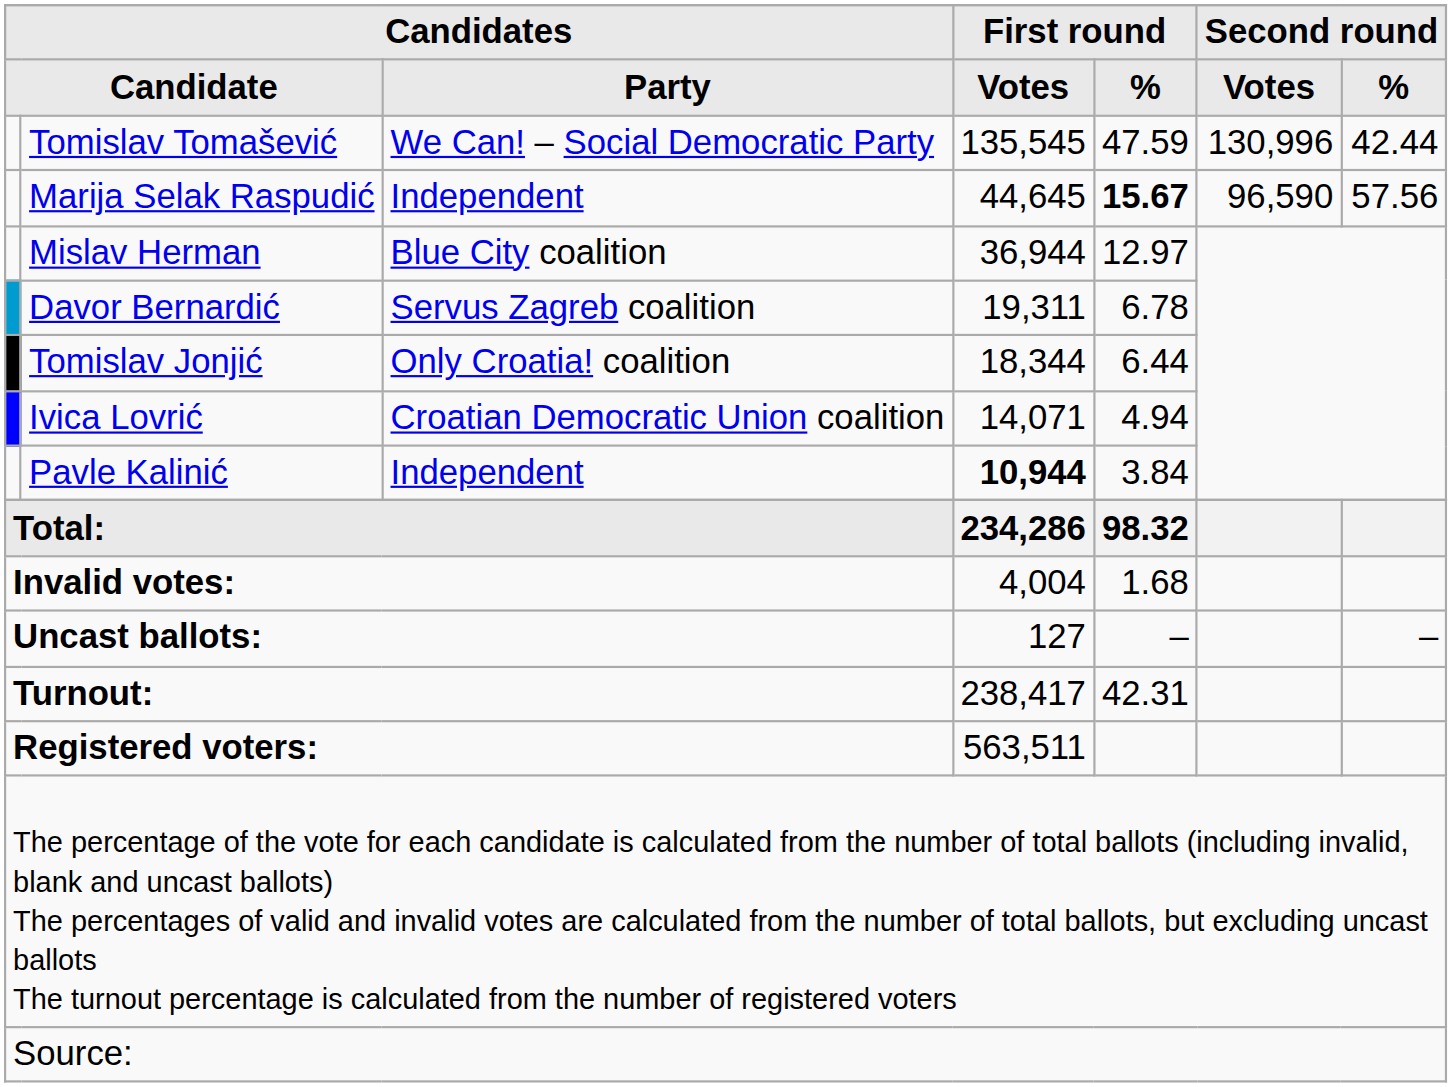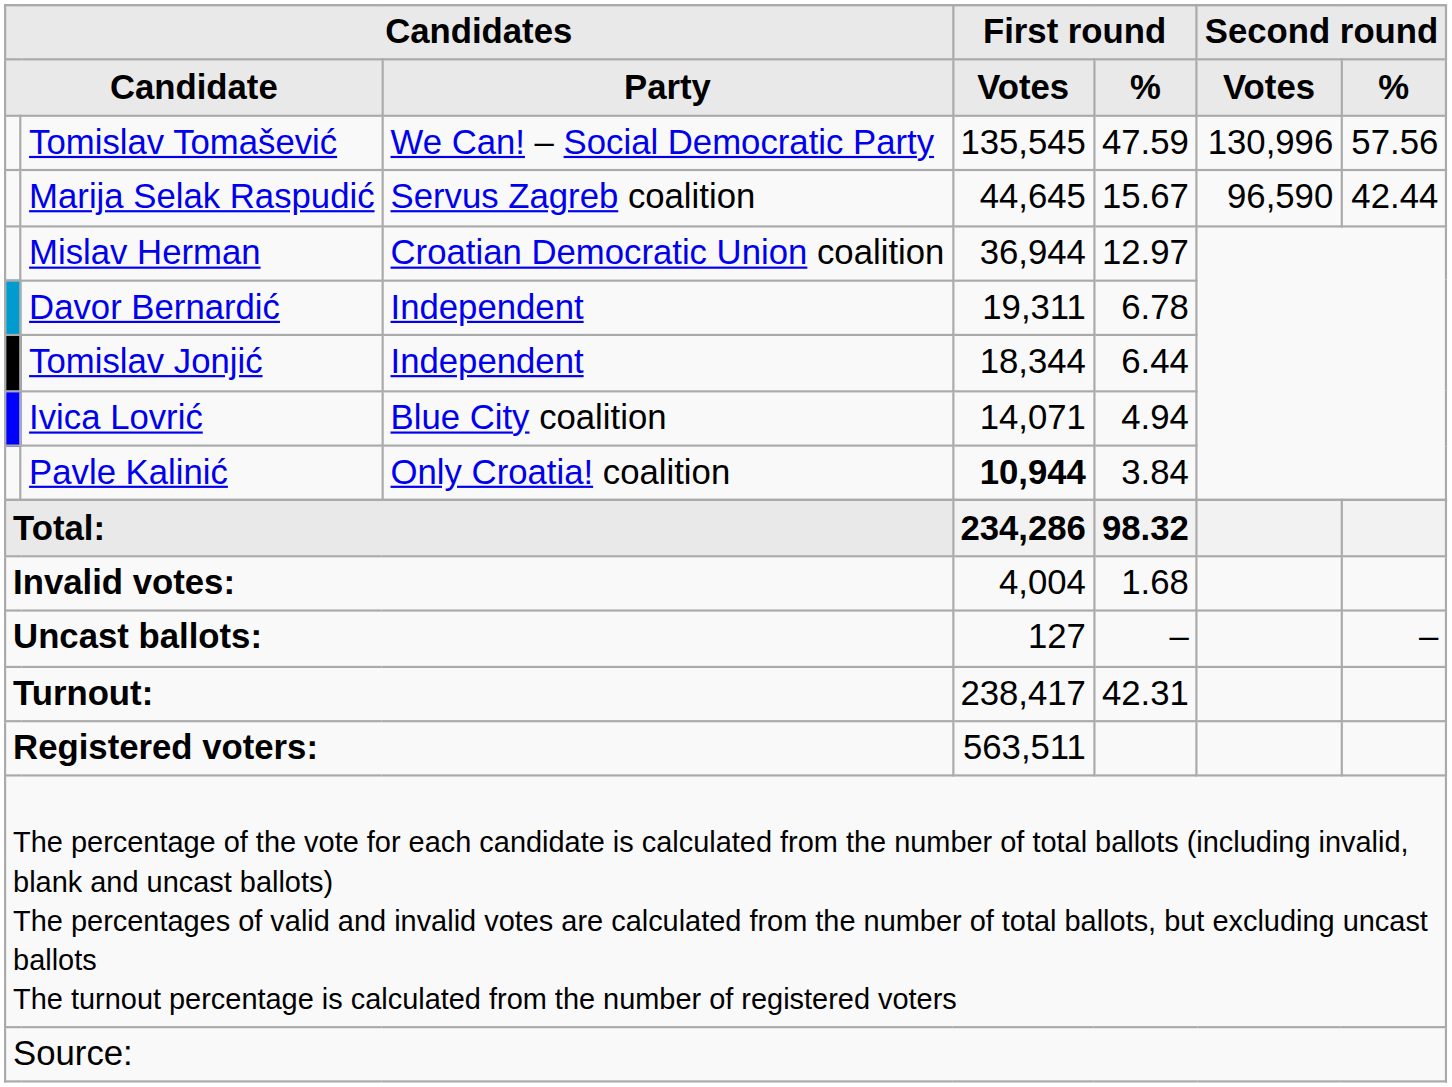(1395, 142) 42.44 -> (1395, 142) 57.56
(487, 197) Independent -> (573, 197) Servus Zagreb coalition
(1145, 197) bold -> (1145, 197) normal
(1395, 197) 57.56 -> (1395, 197) 42.44
(529, 252) Blue City coalition -> (667, 252) Croatian Democratic Union coalition
(573, 307) Servus Zagreb coalition -> (487, 307) Independent
(560, 362) Only Croatia! coalition -> (487, 362) Independent
(667, 417) Croatian Democratic Union coalition -> (529, 417) Blue City coalition
(487, 472) Independent -> (560, 472) Only Croatia! coalition
